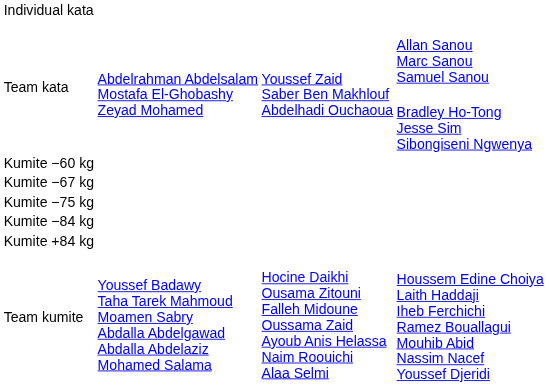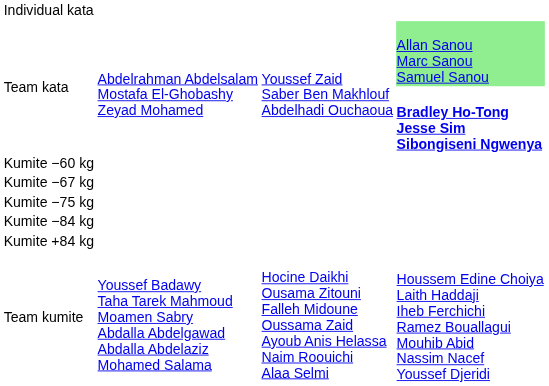(443, 61) no background -> (443, 61) lightgreen background
(464, 128) normal -> (469, 128) bold
